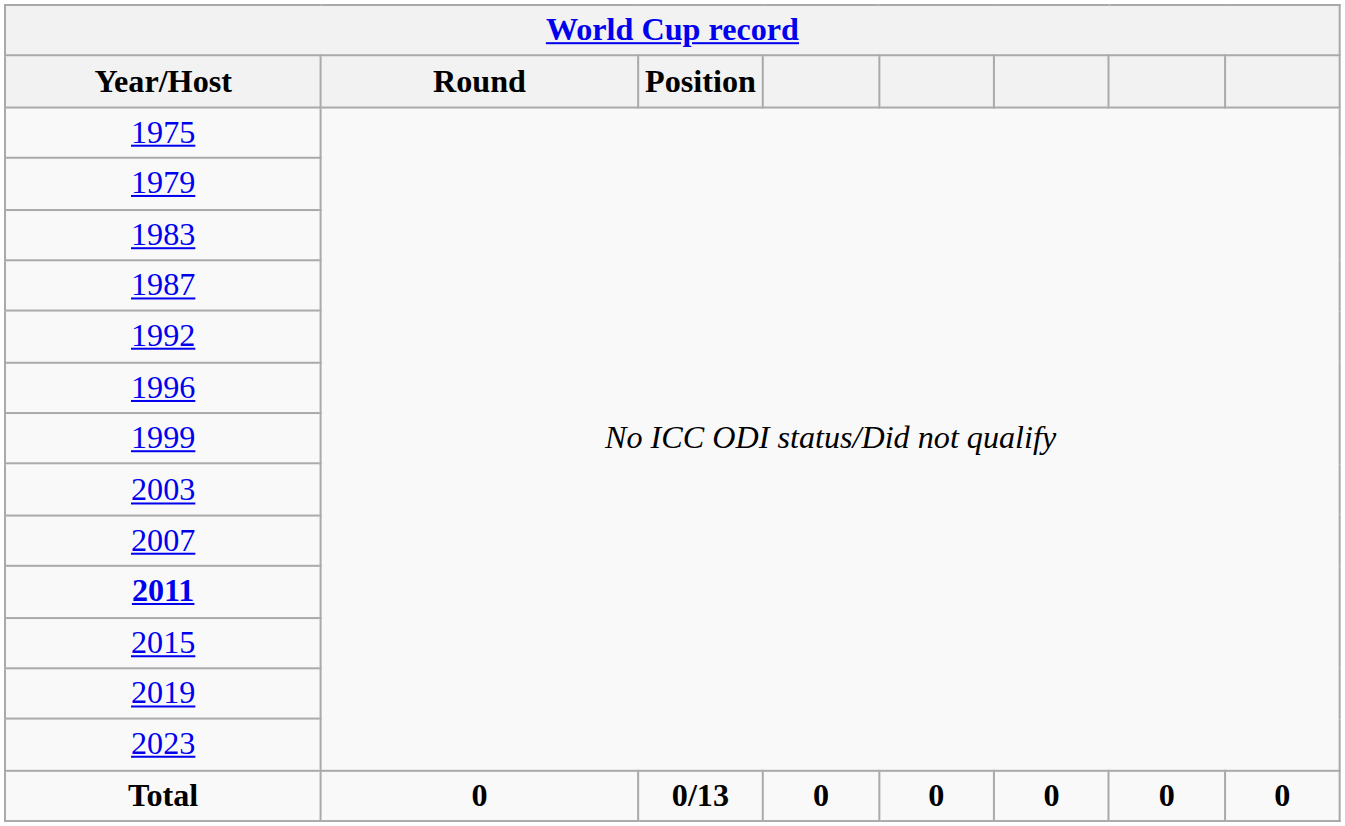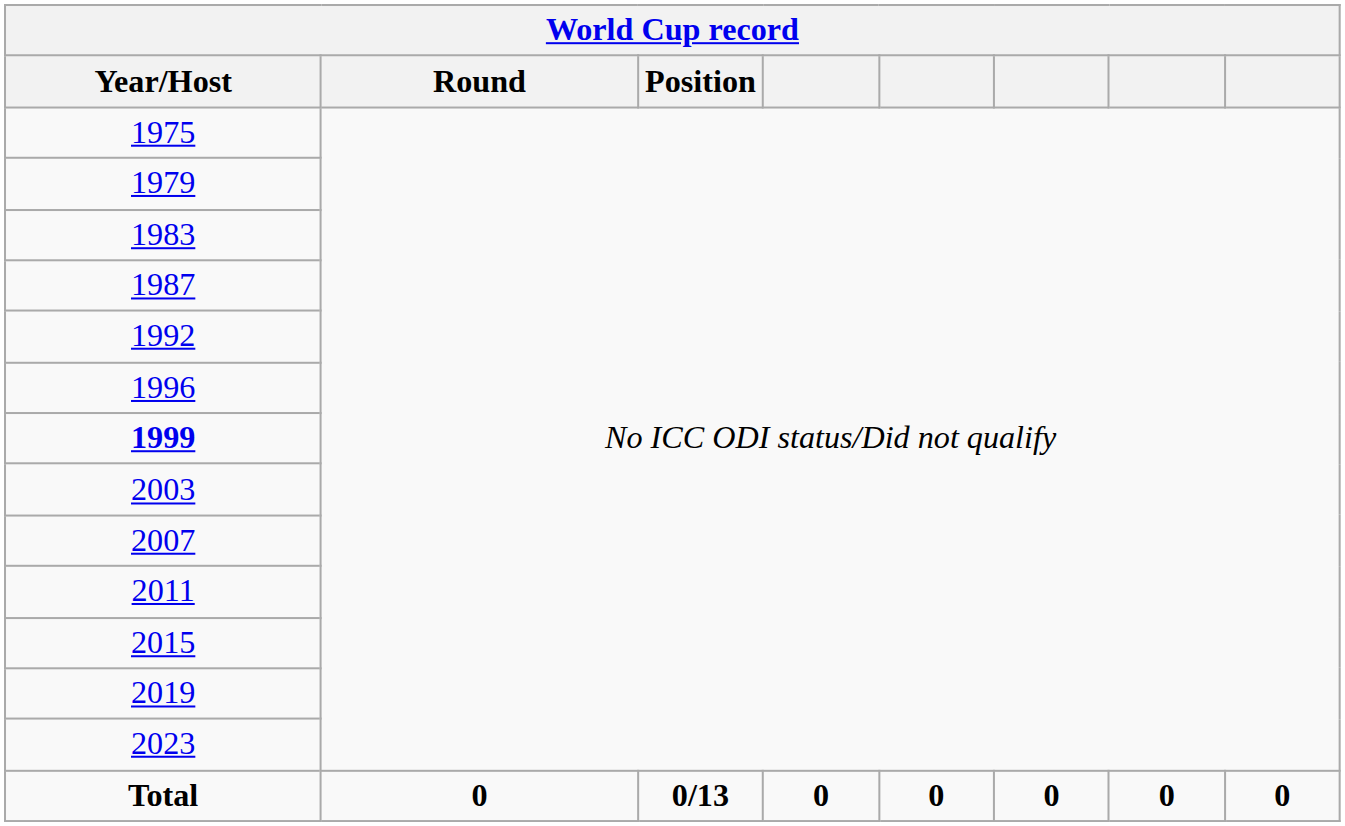(163, 438) normal -> (163, 438) bold
(163, 591) bold -> (163, 591) normal
